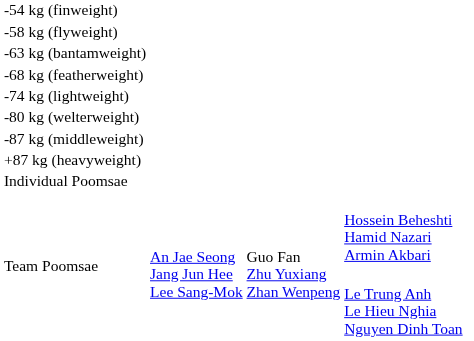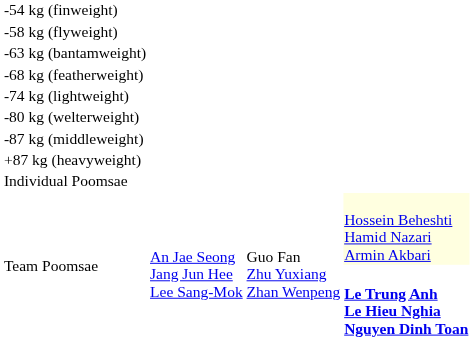(398, 237) no background -> (398, 237) lightyellow background
(403, 311) normal -> (406, 311) bold
